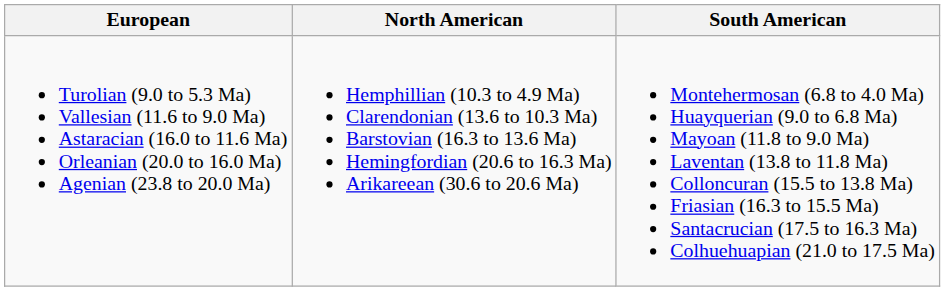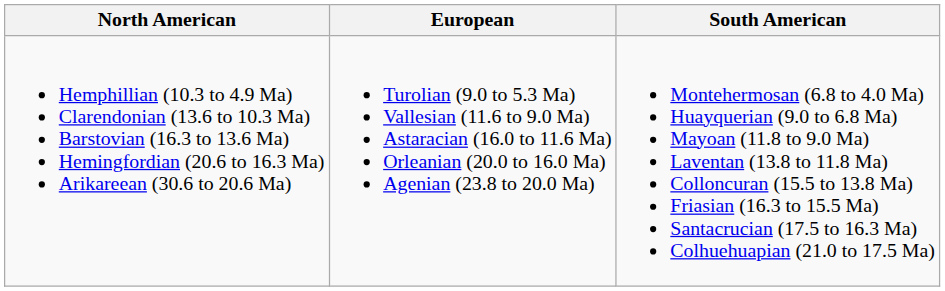columns swapped: (148, 20) <-> (454, 20)
